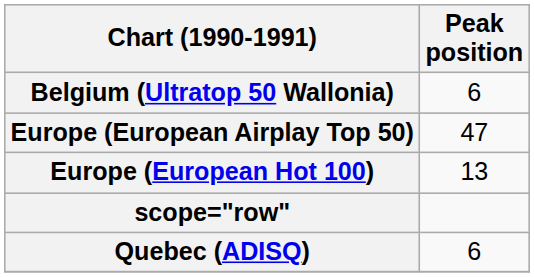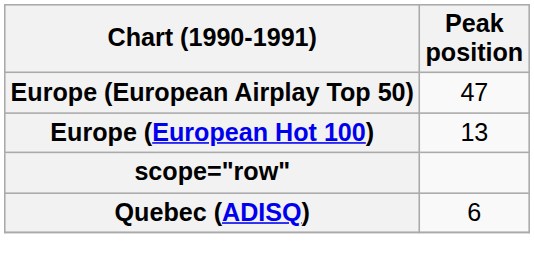- row: (212, 92)
